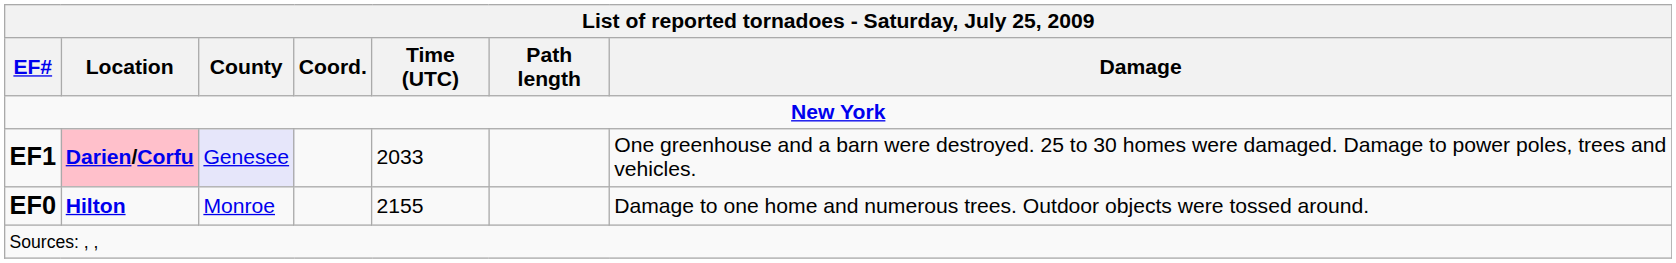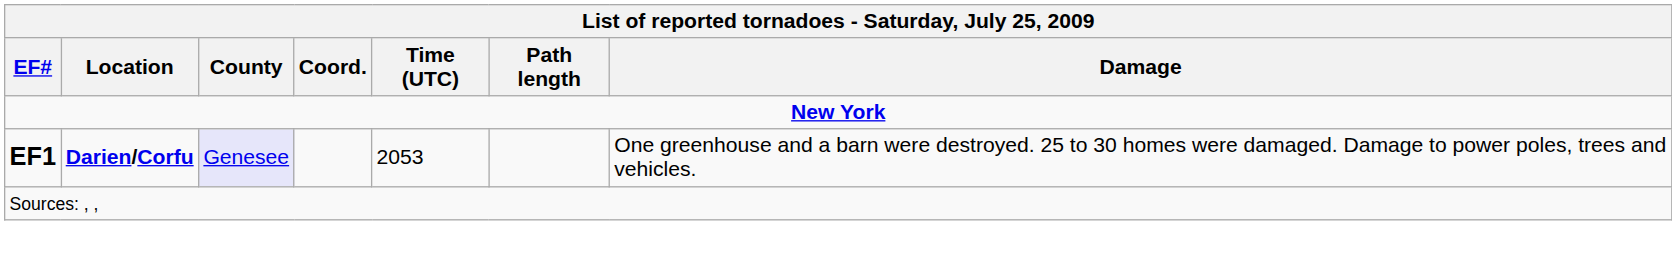(130, 157) pink background -> (130, 157) no background
(400, 157) 2033 -> (400, 157) 2053
- row: (33, 205)
